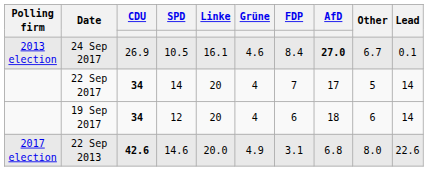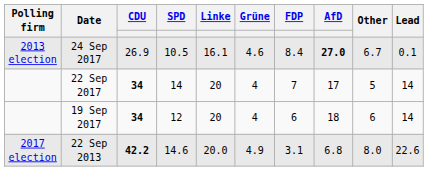(137, 150) 42.6 -> (137, 150) 42.2
